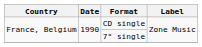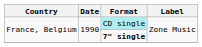(124, 23) no background -> (124, 23) paleturquoise background
(124, 36) normal -> (124, 36) bold
